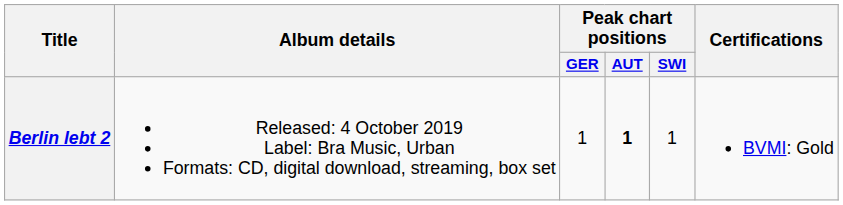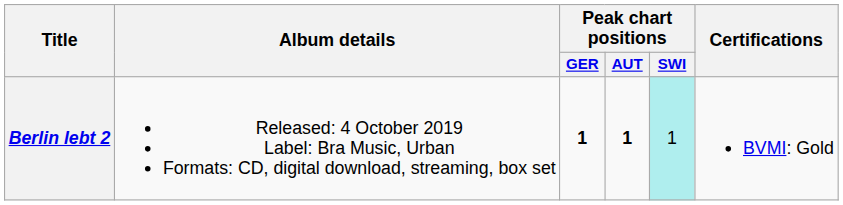(582, 138) normal -> (582, 138) bold
(672, 138) no background -> (672, 138) paleturquoise background
